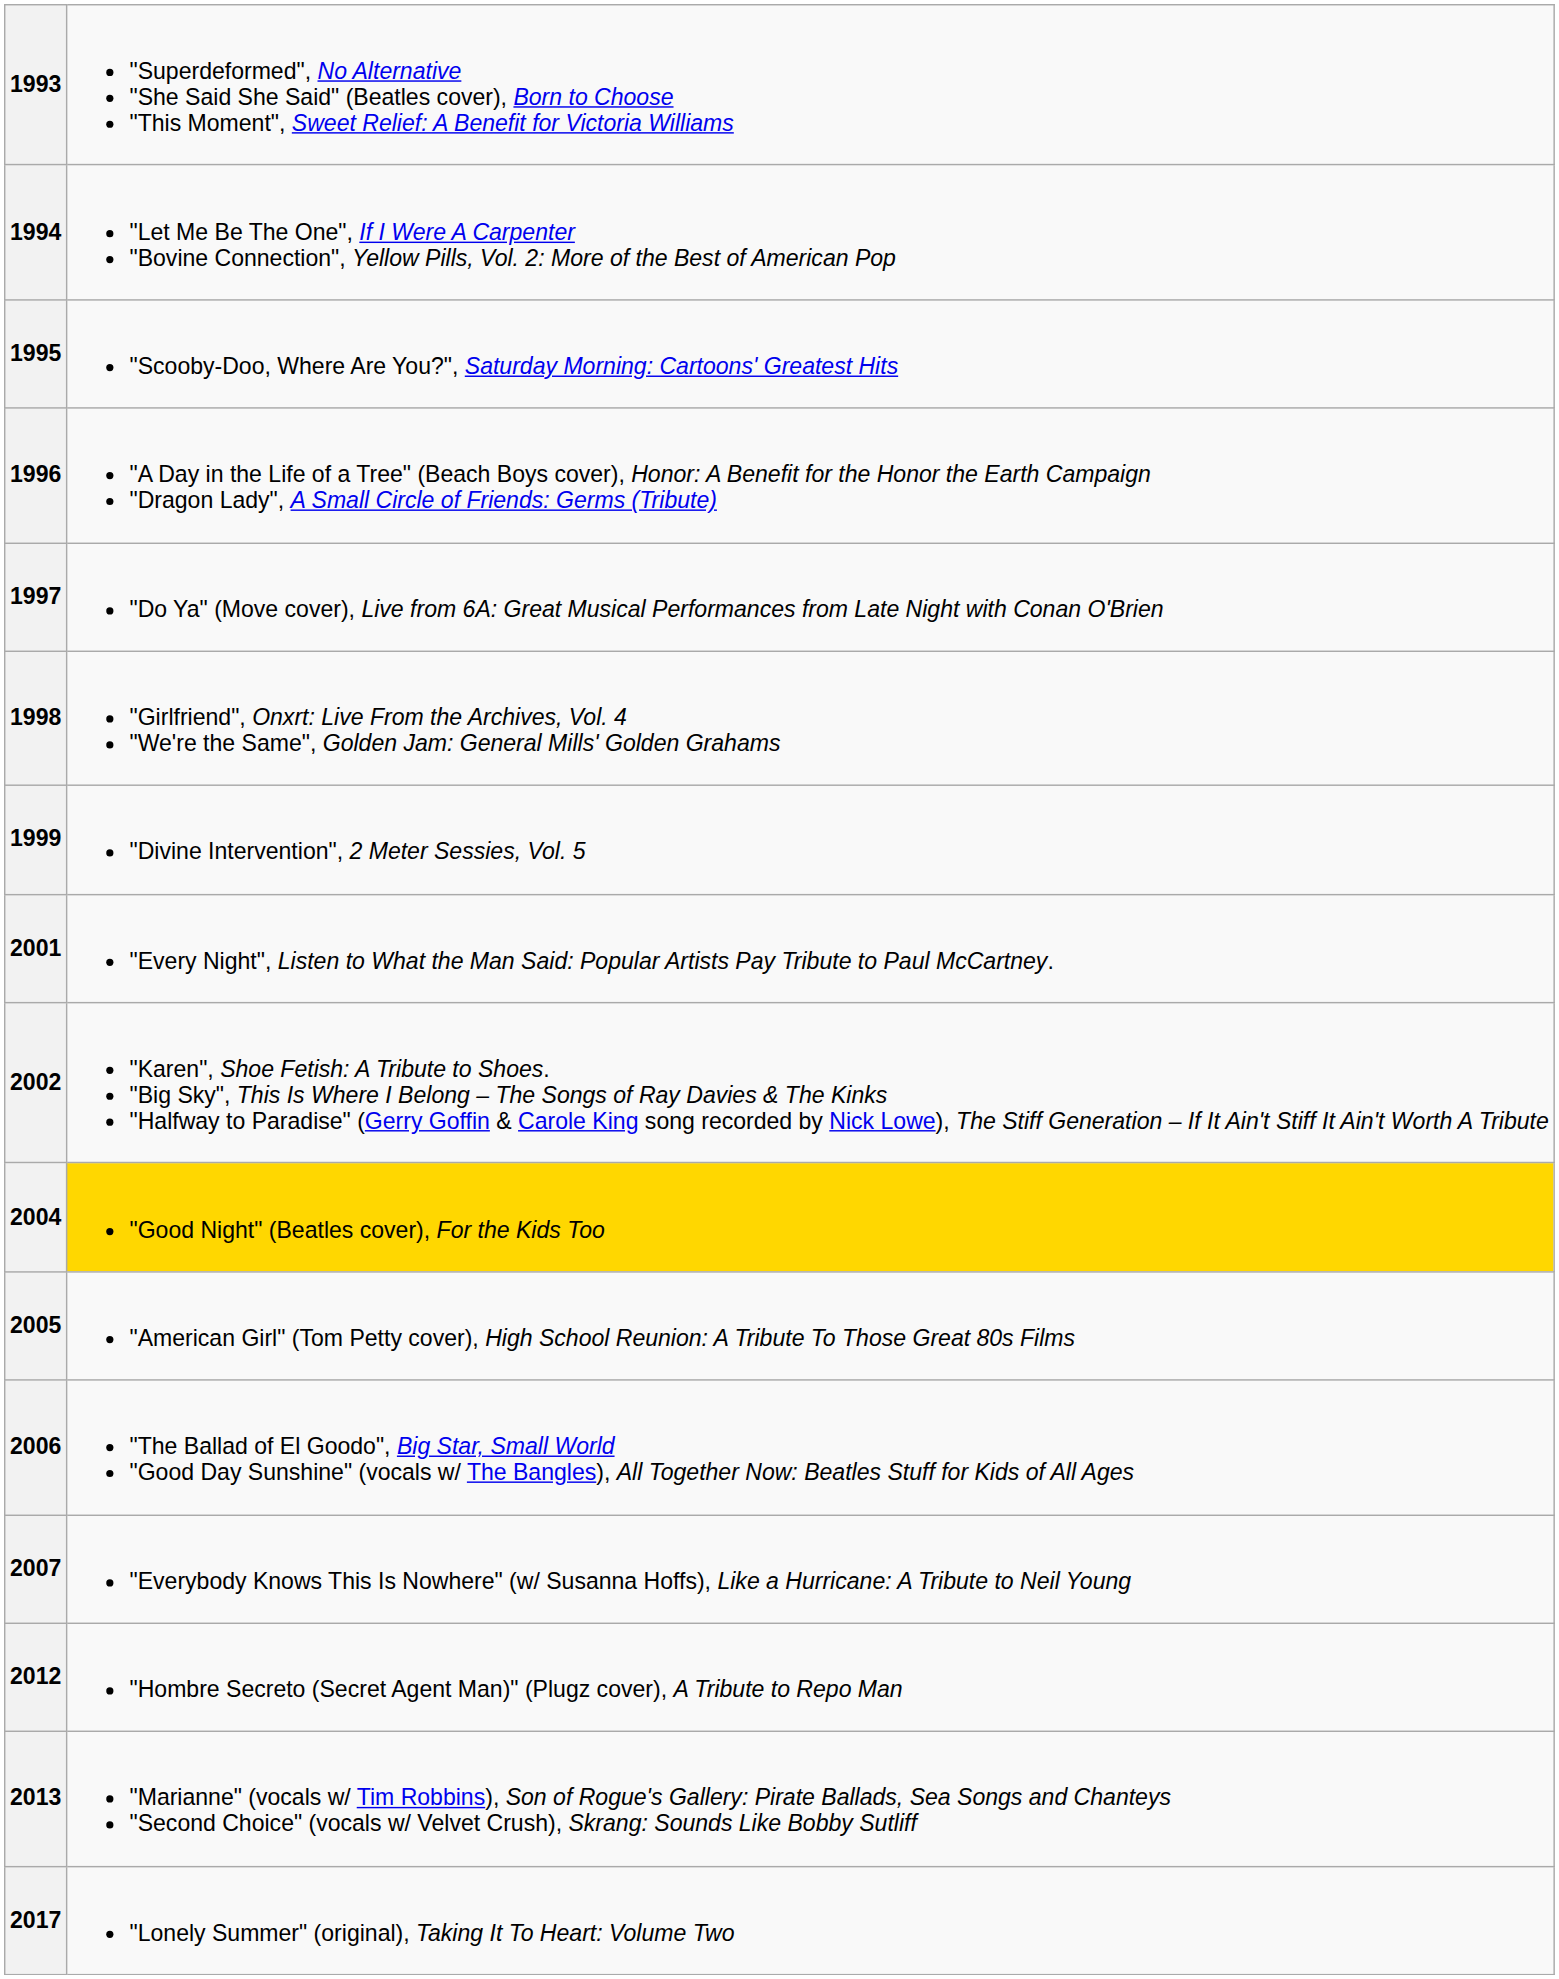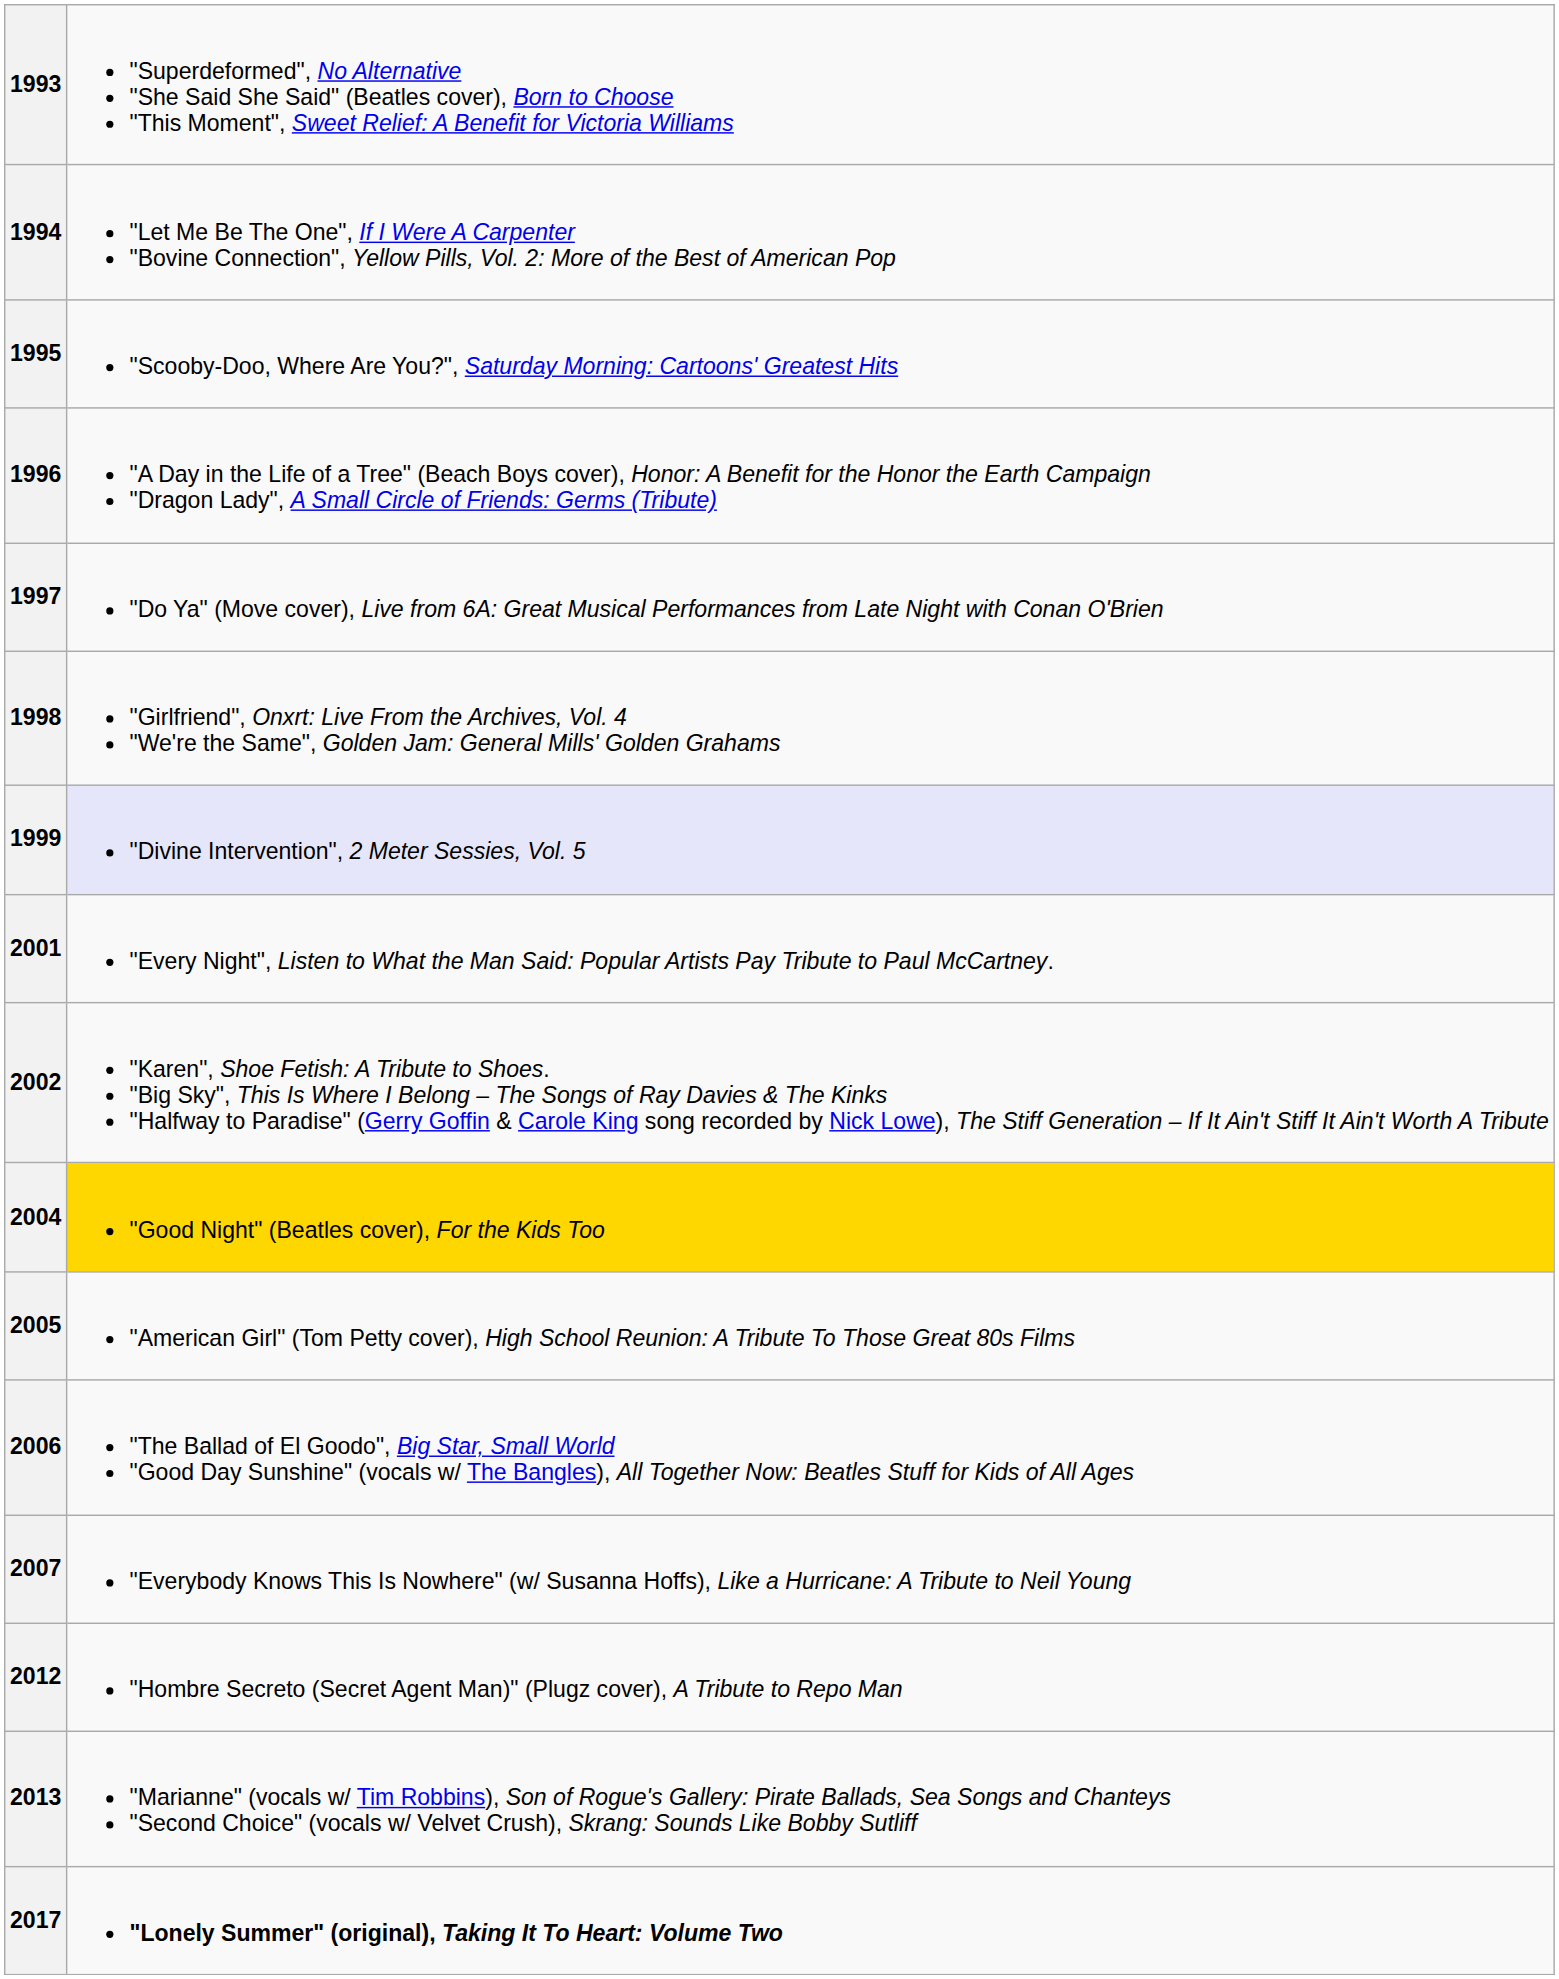(810, 853) no background -> (810, 853) lavender background
(810, 1933) normal -> (810, 1933) bold
